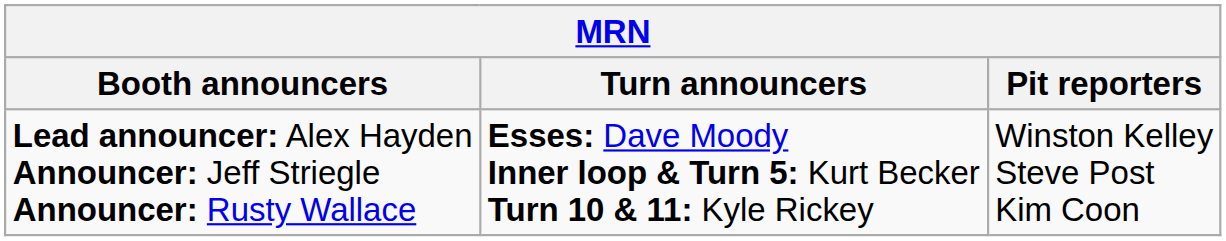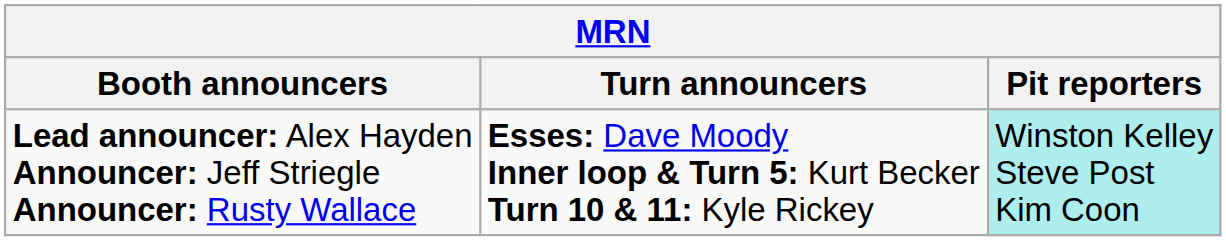(1104, 173) no background -> (1104, 173) paleturquoise background
